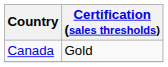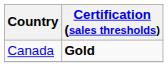(79, 51) normal -> (80, 51) bold
